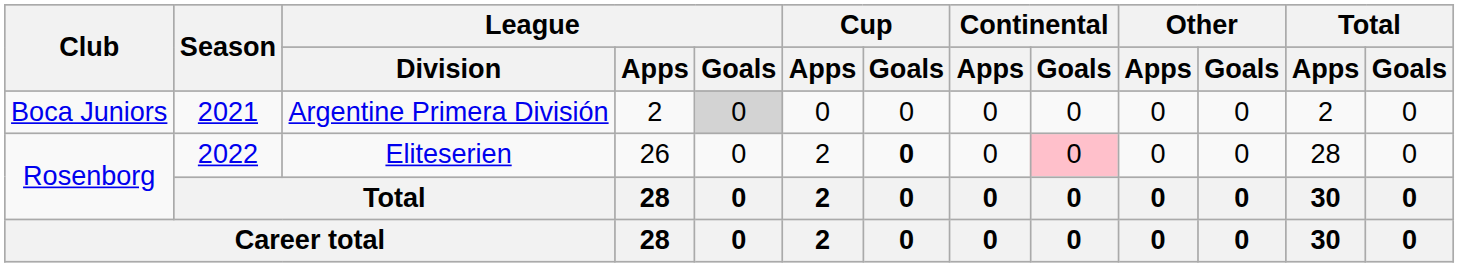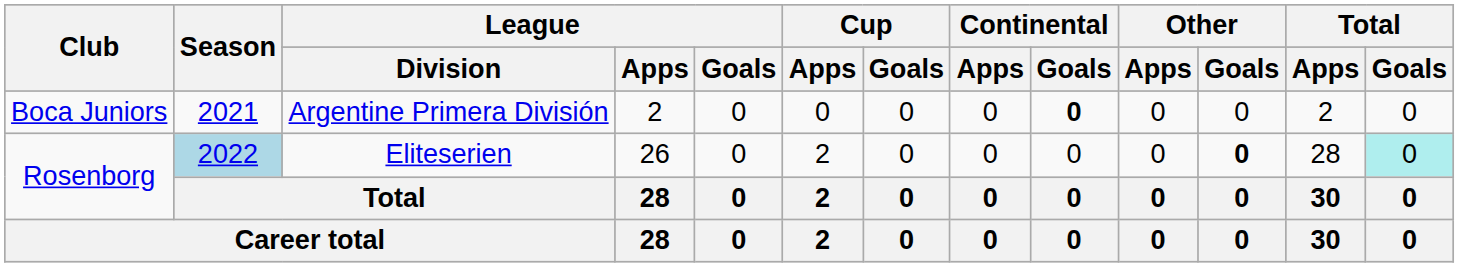(739, 111) lightgrey background -> (739, 111) no background
(1074, 111) normal -> (1074, 111) bold
(228, 154) no background -> (228, 154) lightblue background
(906, 154) bold -> (906, 154) normal
(1074, 154) pink background -> (1074, 154) no background
(1242, 154) normal -> (1242, 154) bold
(1409, 154) no background -> (1409, 154) paleturquoise background
